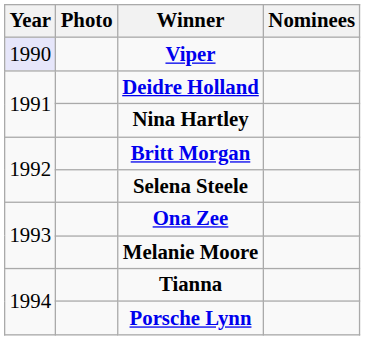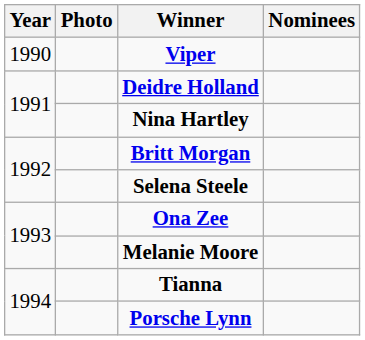(30, 53) lavender background -> (30, 53) no background
